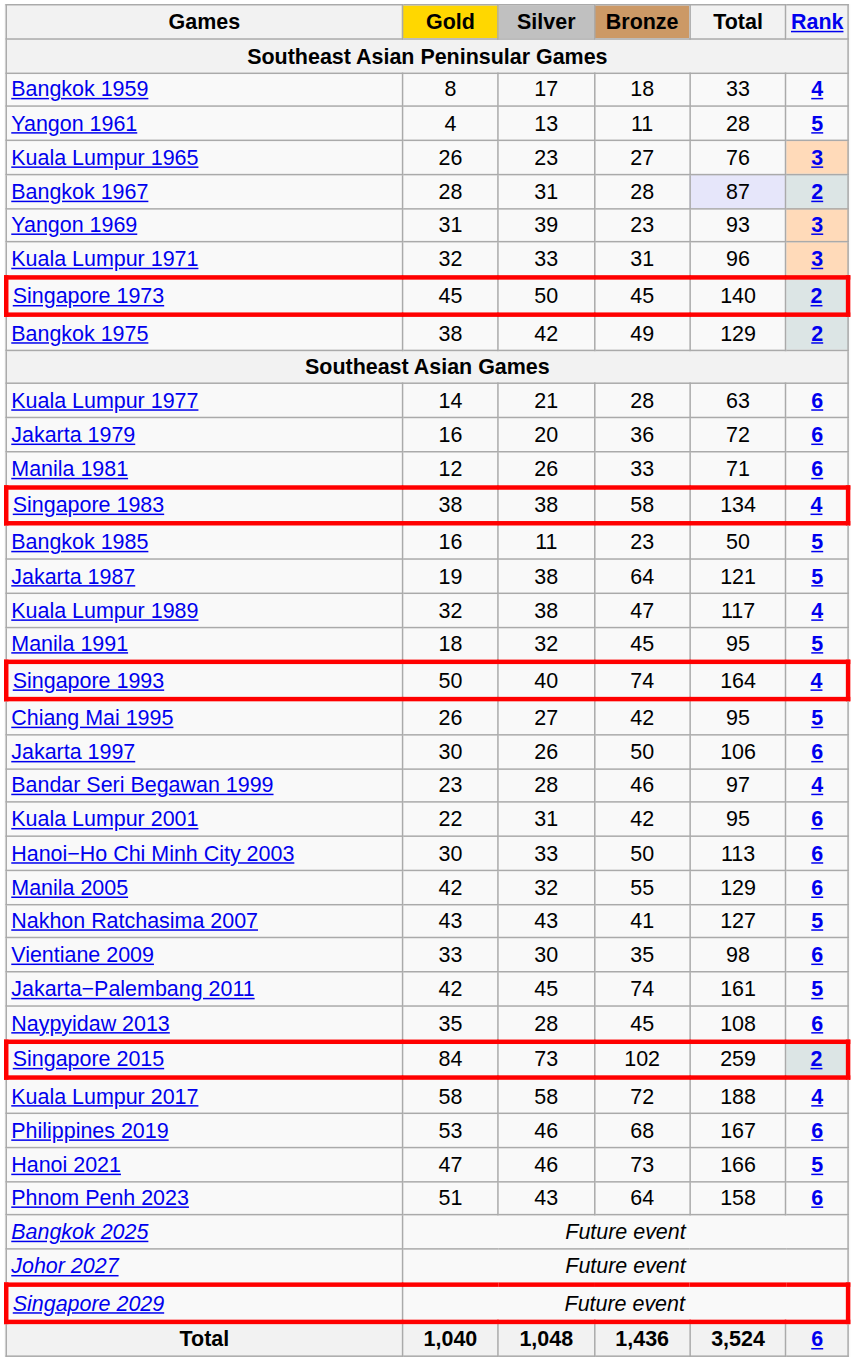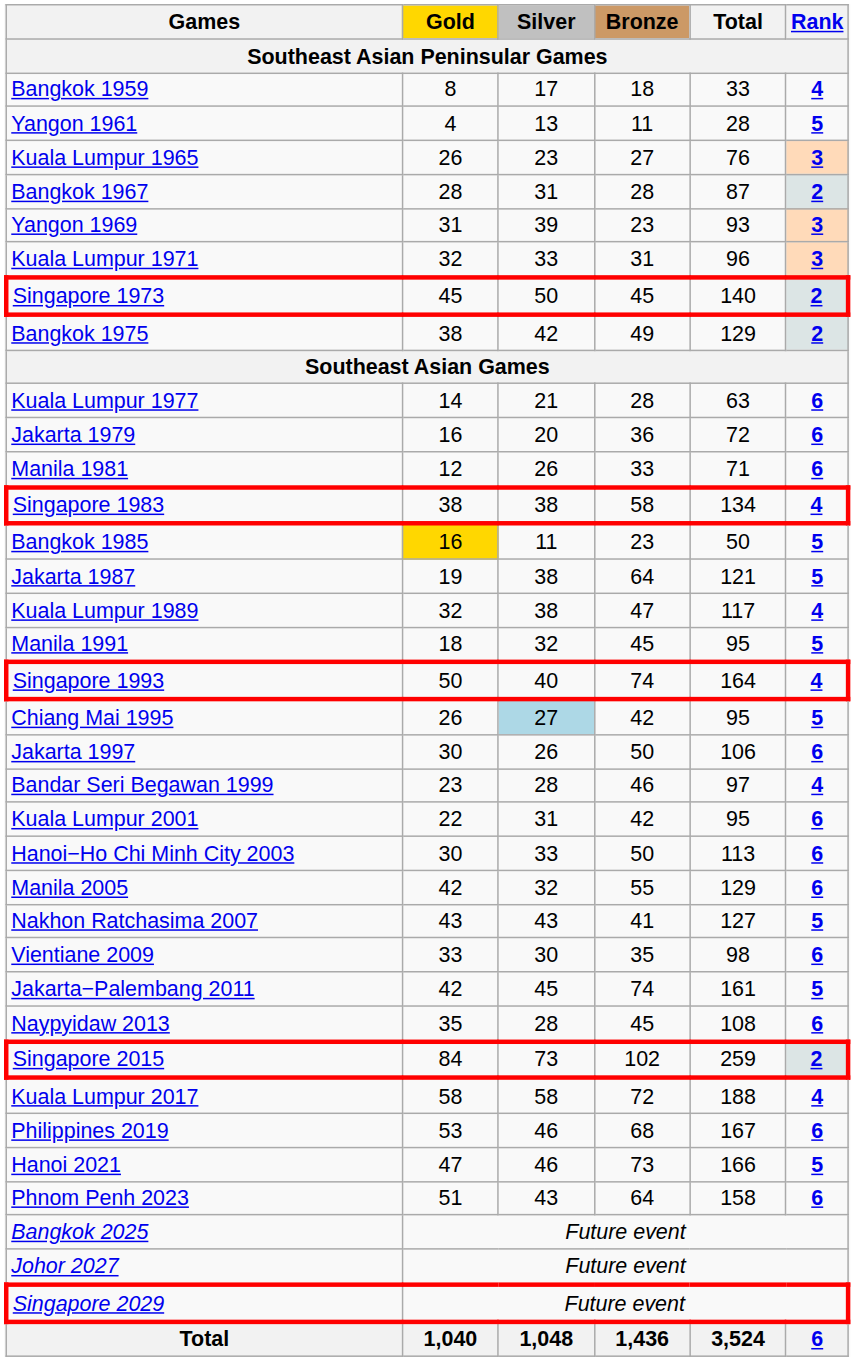(738, 192) lavender background -> (738, 192) no background
(450, 542) no background -> (450, 542) gold background
(546, 718) no background -> (546, 718) lightblue background
